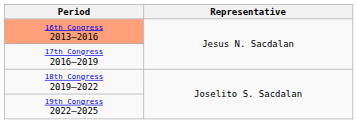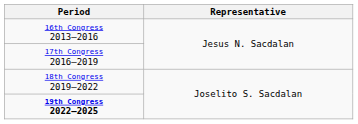(74, 32) lightsalmon background -> (74, 32) no background
(74, 107) normal -> (74, 106) bold
